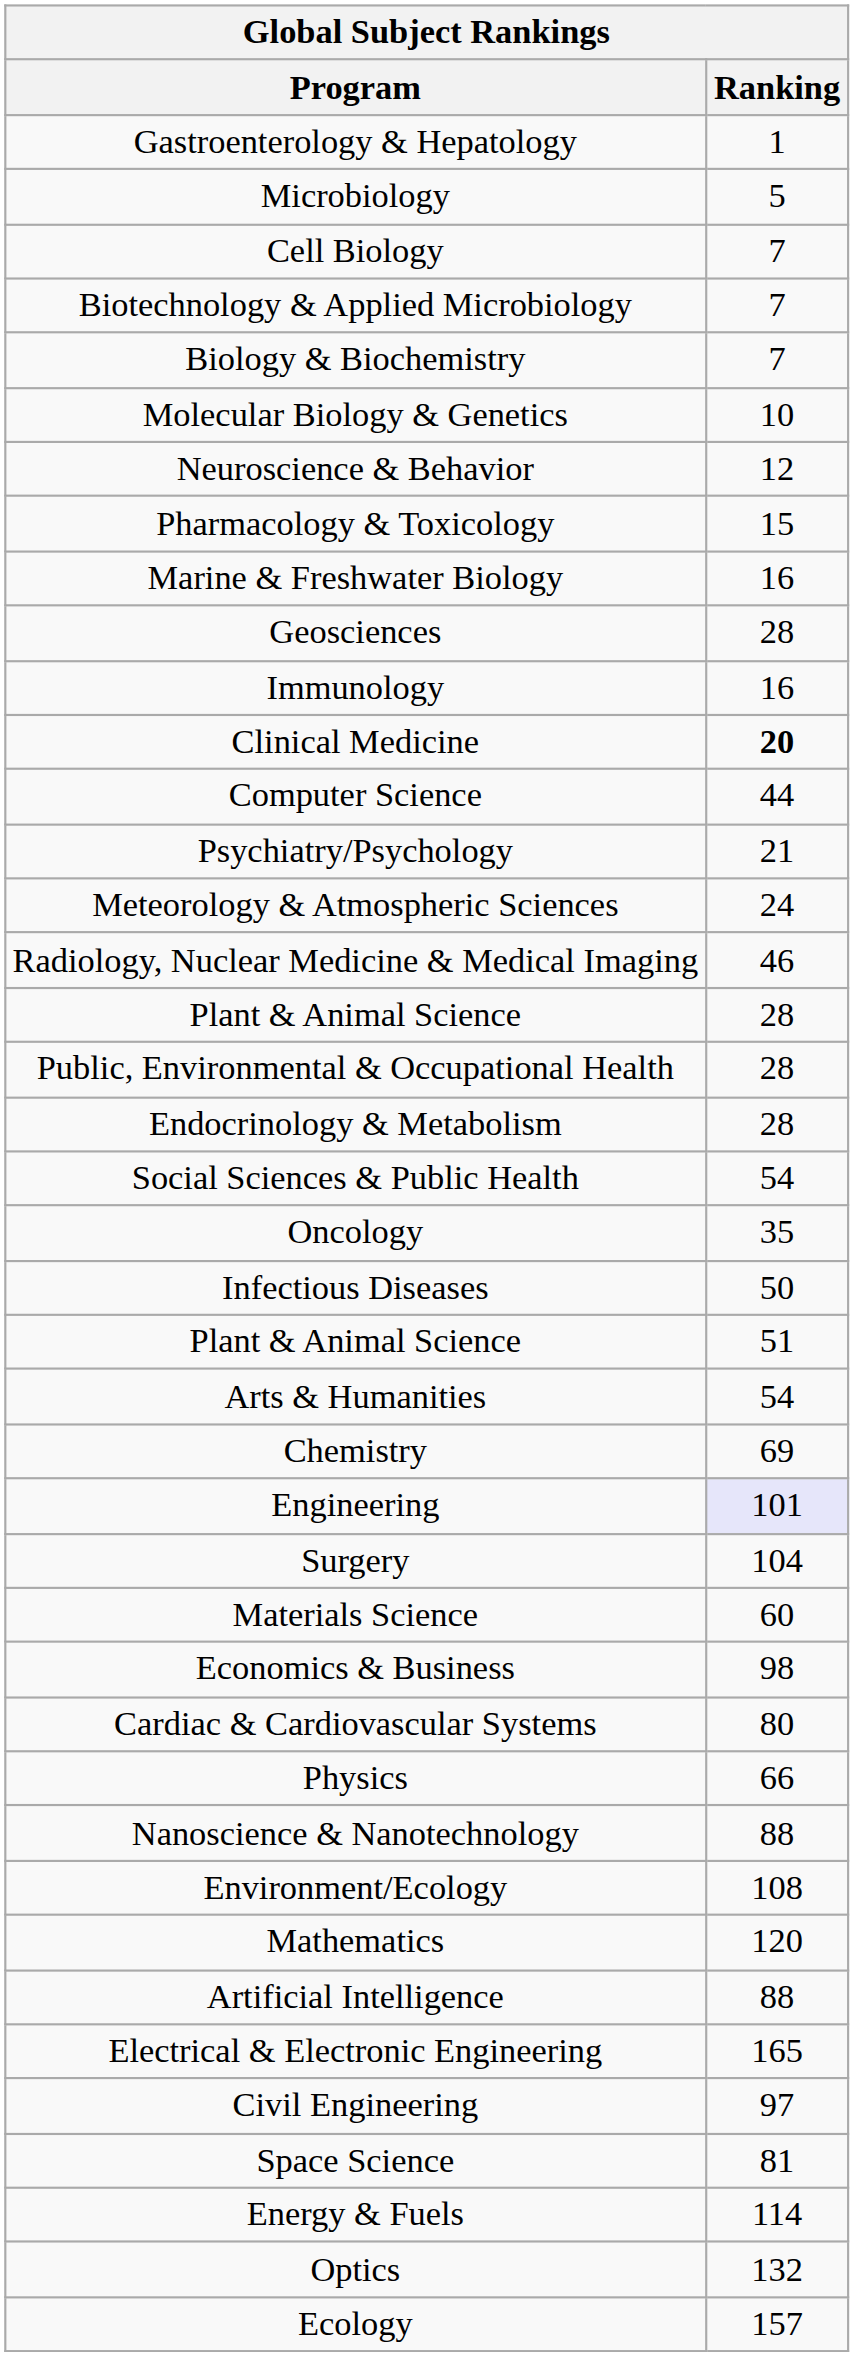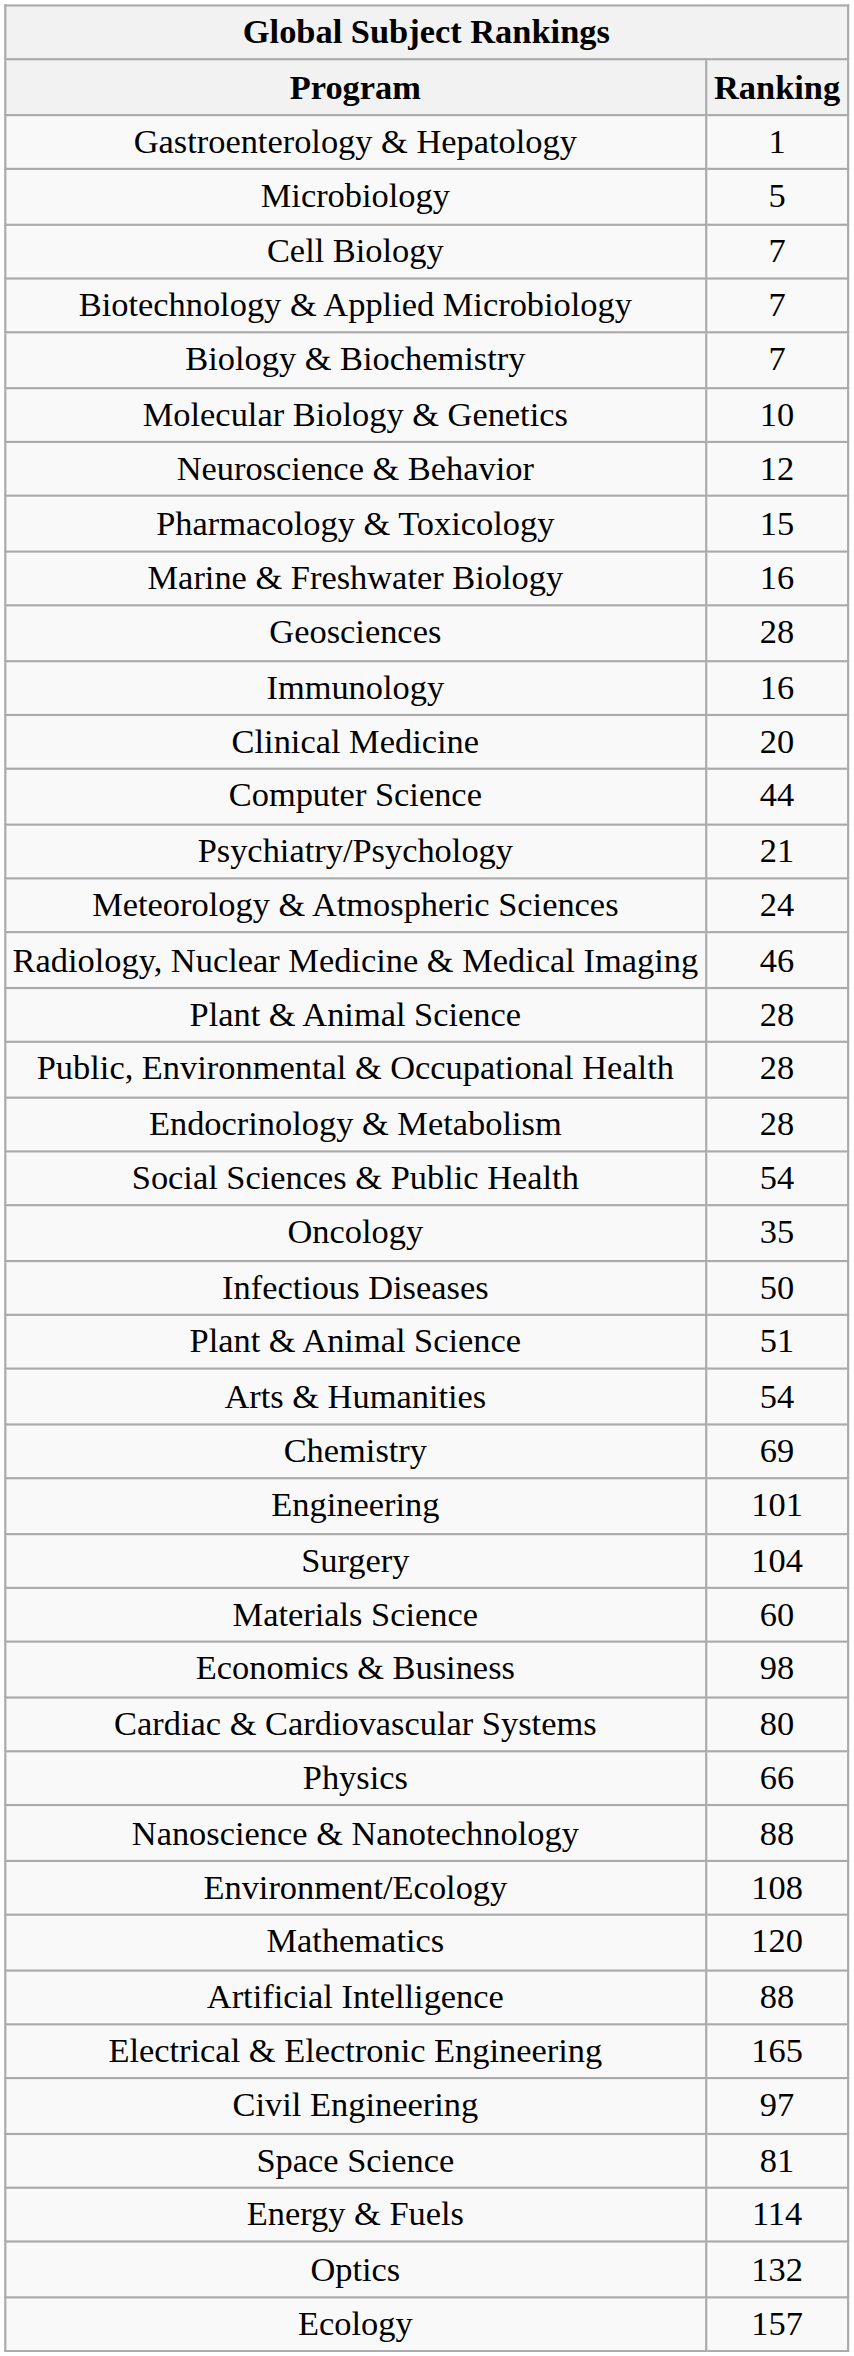(777, 741) bold -> (777, 741) normal
(777, 1505) lavender background -> (777, 1505) no background
